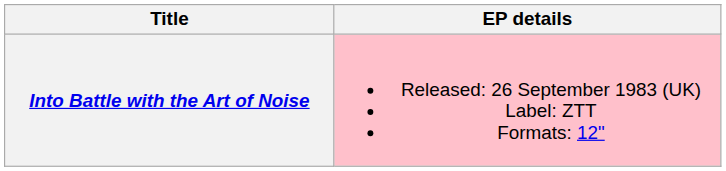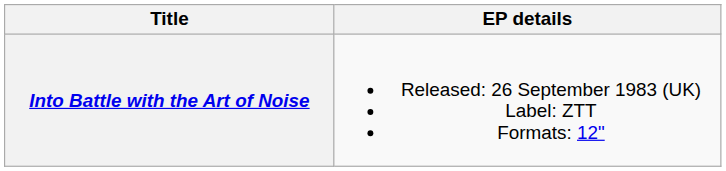(527, 111) pink background -> (527, 111) no background
